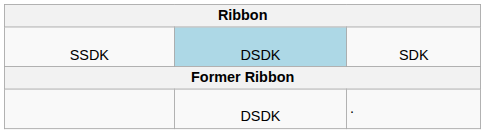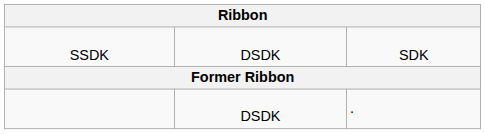(260, 54) lightblue background -> (260, 54) no background
